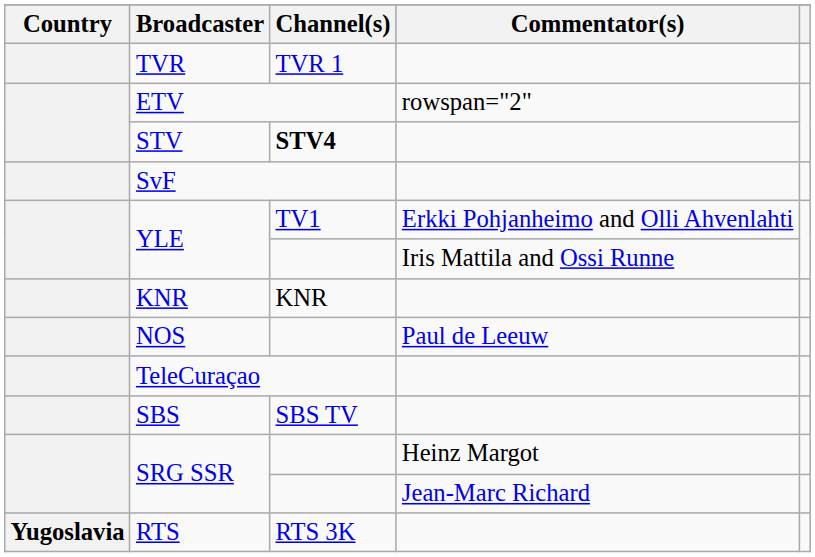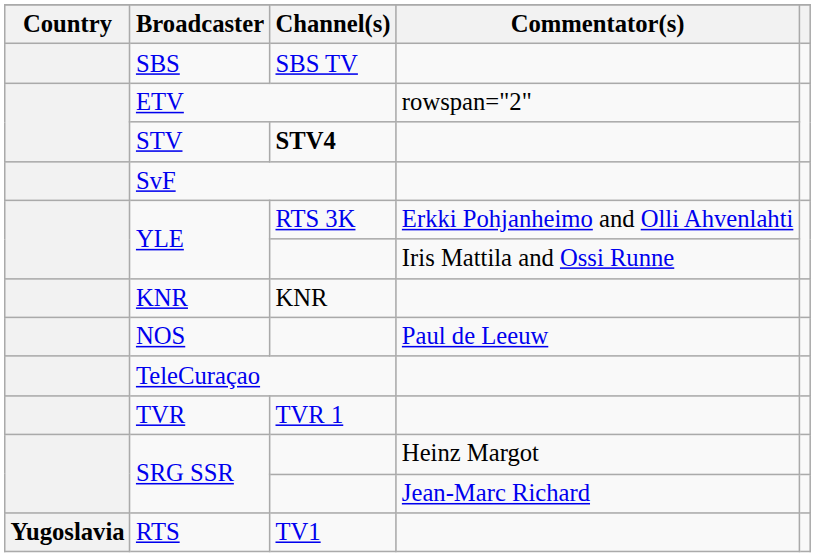rows swapped: (158, 414) <-> (161, 63)
(298, 219) TV1 -> (315, 219) RTS 3K
(315, 532) RTS 3K -> (298, 532) TV1
